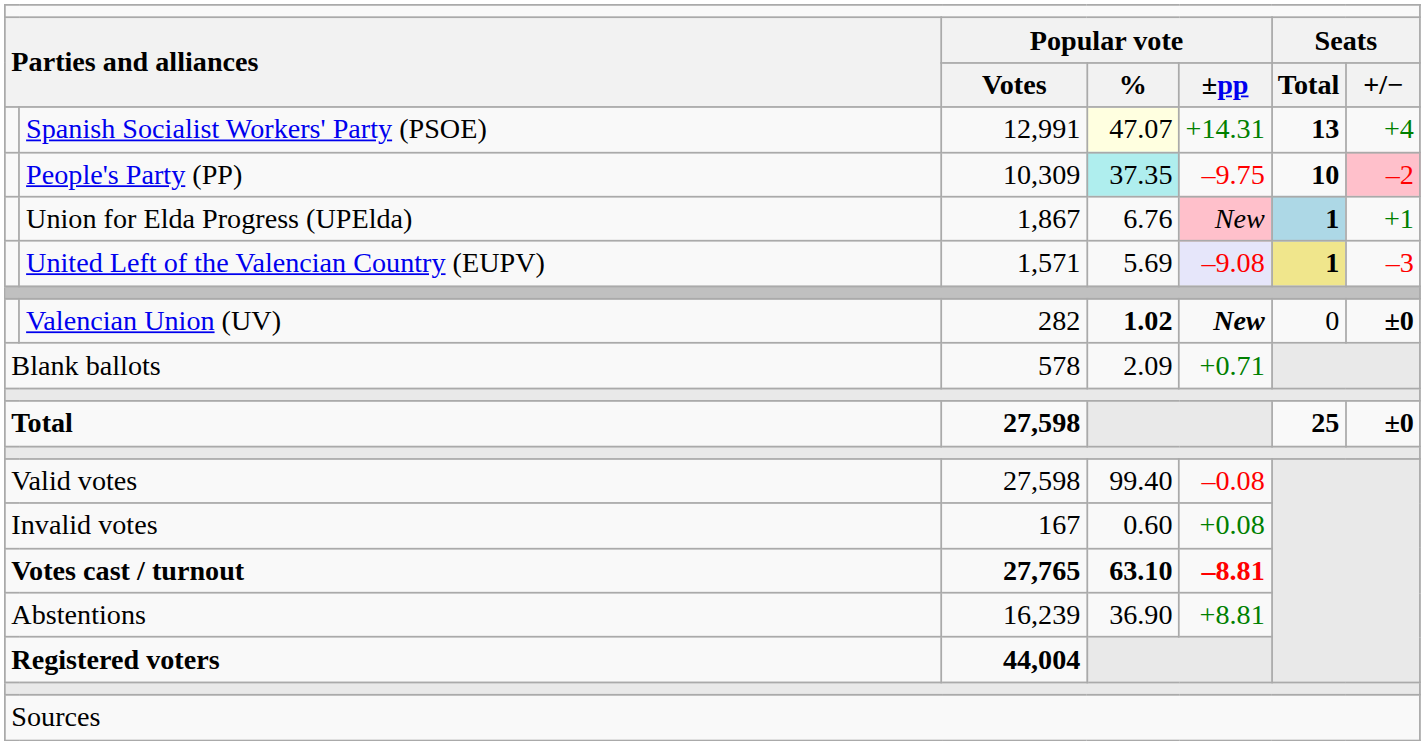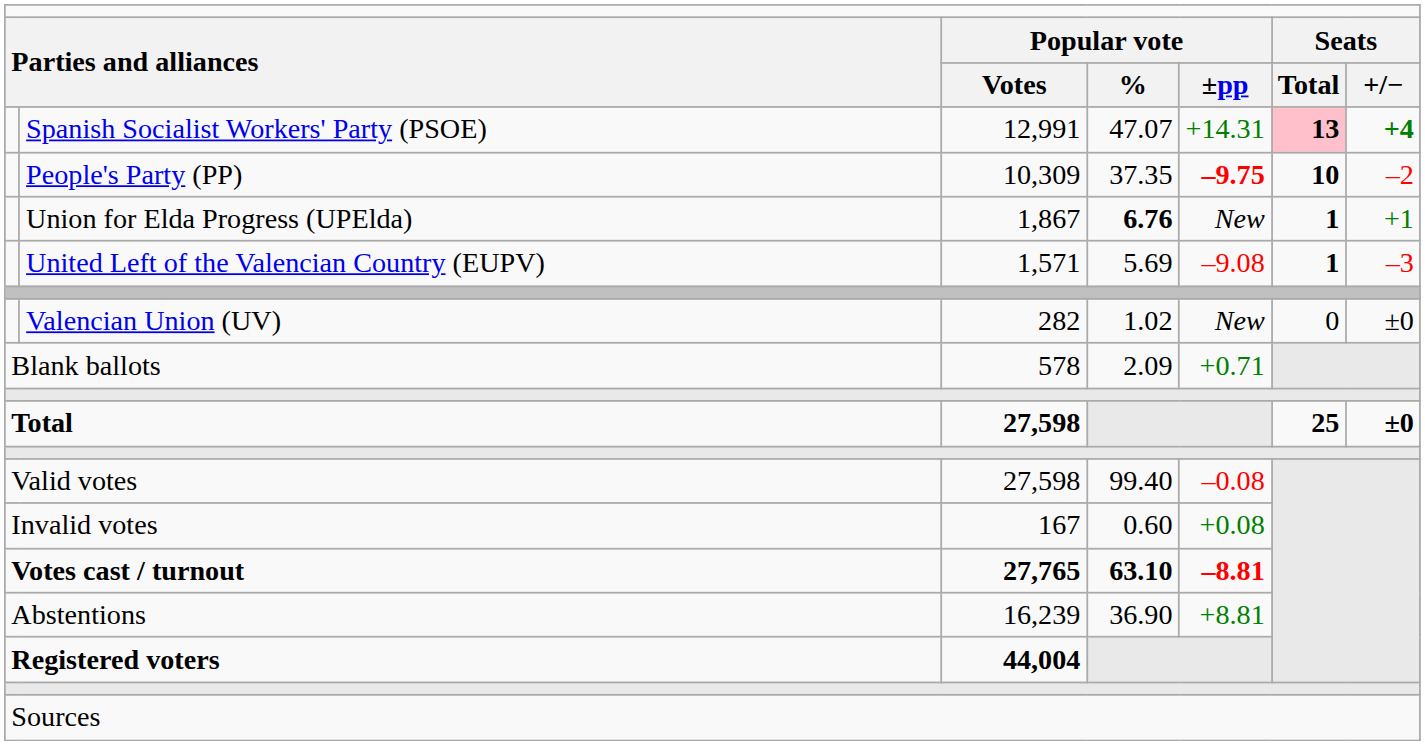(1141, 129) lightyellow background -> (1141, 129) no background
(1325, 129) no background -> (1325, 129) pink background
(1399, 129) normal -> (1399, 129) bold
(1141, 173) paleturquoise background -> (1141, 173) no background
(1233, 173) normal -> (1233, 173) bold
(1400, 173) pink background -> (1400, 173) no background
(1148, 218) normal -> (1148, 218) bold
(1240, 218) pink background -> (1240, 218) no background
(1332, 218) lightblue background -> (1332, 218) no background
(1233, 263) lavender background -> (1233, 263) no background
(1332, 263) khaki background -> (1332, 263) no background
(1148, 320) bold -> (1148, 320) normal
(1239, 320) bold -> (1240, 320) normal
(1399, 320) bold -> (1399, 320) normal
